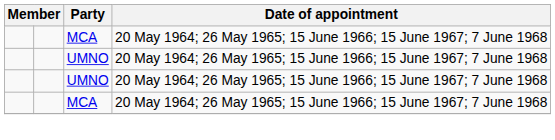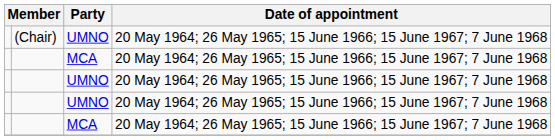+ row: (35, 37)
